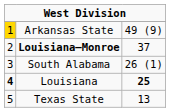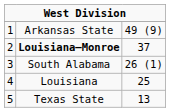(10, 30) gold background -> (10, 30) no background
(10, 82) bold -> (10, 82) normal
(144, 82) bold -> (144, 82) normal
